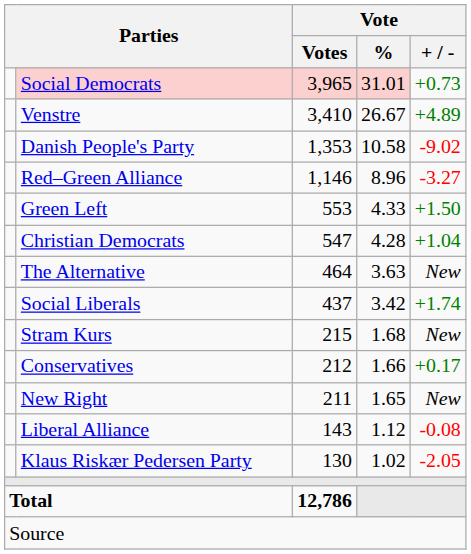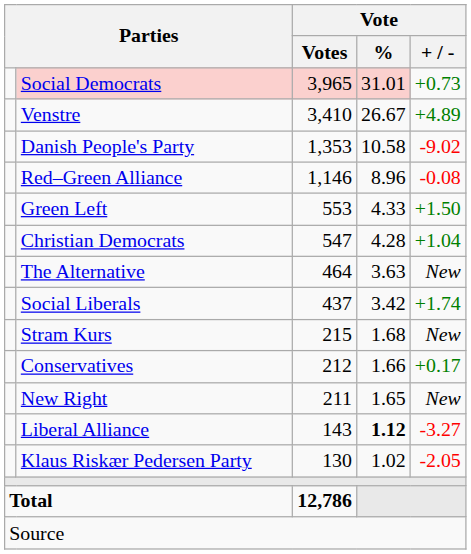(440, 177) -3.27 -> (440, 177) -0.08
(388, 429) normal -> (388, 429) bold
(440, 429) -0.08 -> (440, 429) -3.27
